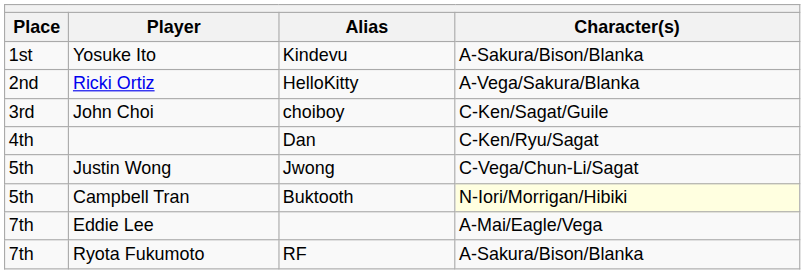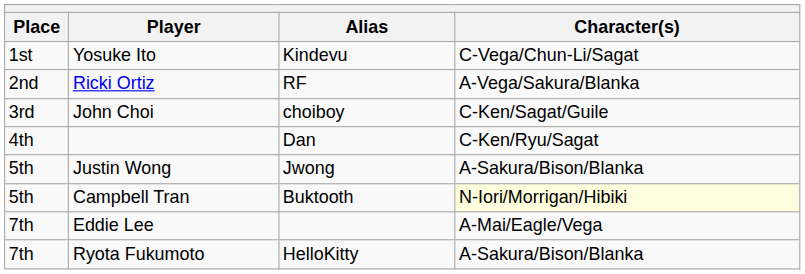(551, 55) A-Sakura/Bison/Blanka -> (549, 55) C-Vega/Chun-Li/Sagat
(321, 83) HelloKitty -> (295, 83) RF
(549, 169) C-Vega/Chun-Li/Sagat -> (551, 169) A-Sakura/Bison/Blanka
(295, 254) RF -> (321, 254) HelloKitty
